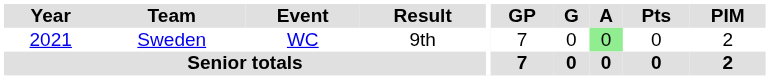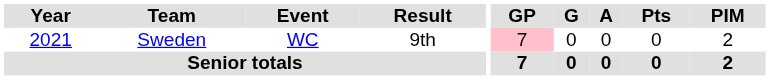(522, 39) no background -> (522, 39) pink background
(606, 39) lightgreen background -> (606, 39) no background
